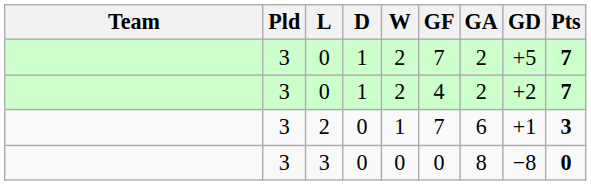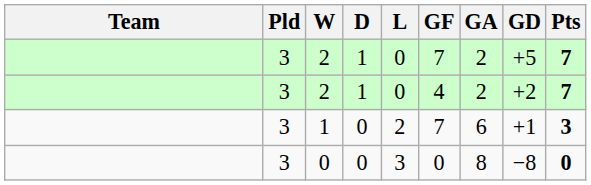columns swapped: (400, 22) <-> (324, 22)
